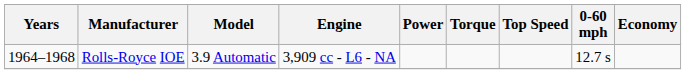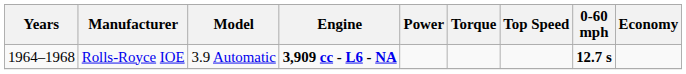(339, 56) normal -> (340, 56) bold
(593, 56) normal -> (594, 56) bold
